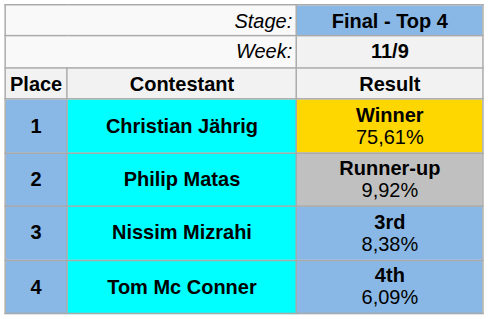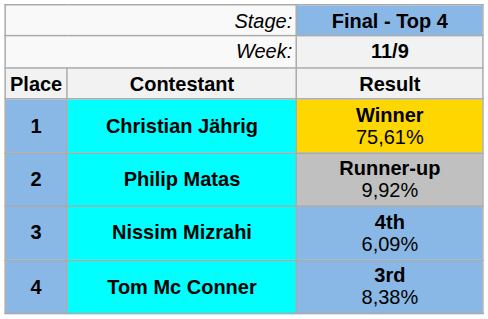(390, 233) 3rd 8,38% -> (390, 233) 4th 6,09%
(390, 286) 4th 6,09% -> (390, 286) 3rd 8,38%
